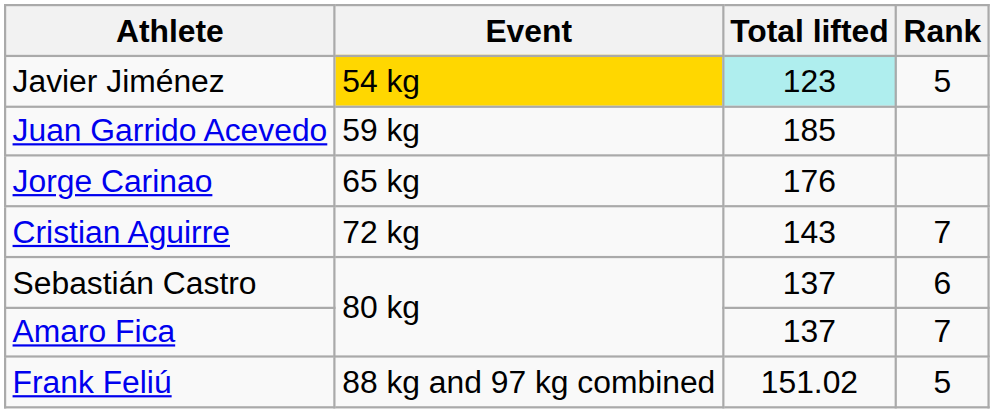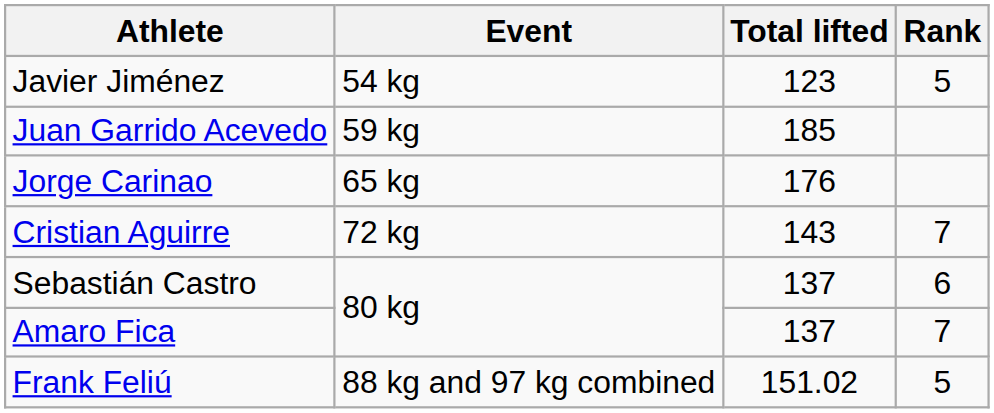(381, 81) gold background -> (381, 81) no background
(809, 81) paleturquoise background -> (809, 81) no background
